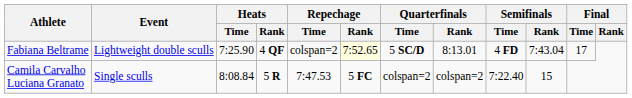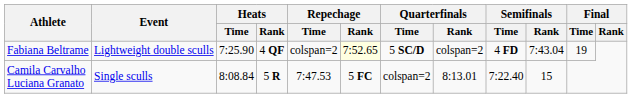(460, 51) 8:13.01 -> (460, 51) colspan=2
(581, 51) 17 -> (581, 51) 19
(460, 77) colspan=2 -> (460, 77) 8:13.01
